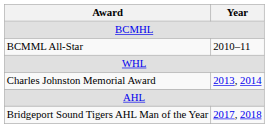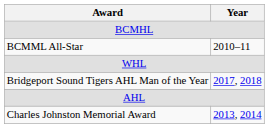rows swapped: (81, 81) <-> (108, 115)
